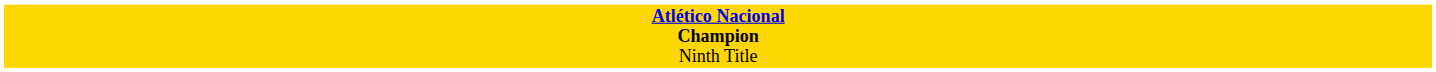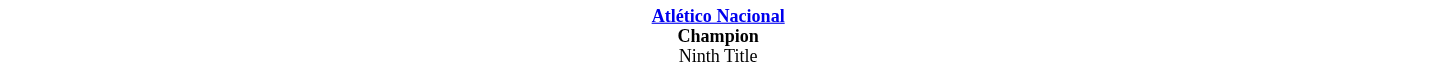(718, 36) gold background -> (718, 36) no background
